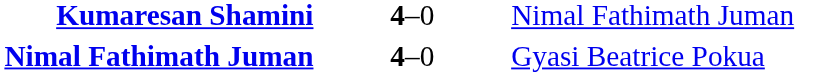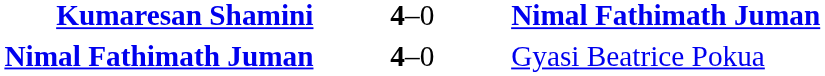(653, 15) normal -> (666, 15) bold
